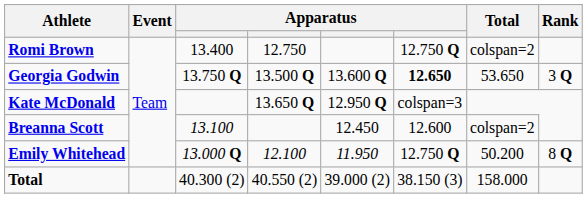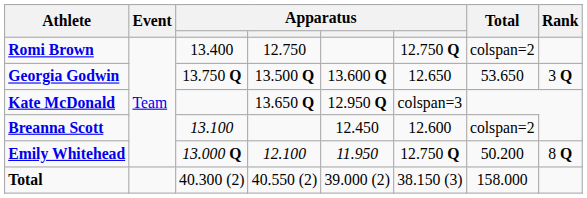(430, 76) bold -> (430, 76) normal
